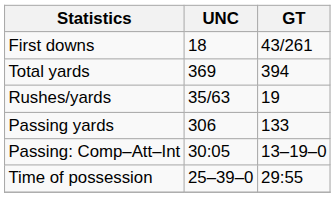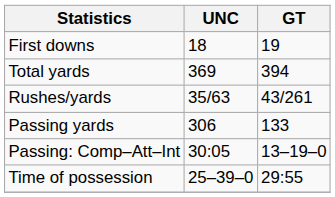(287, 45) 43/261 -> (270, 45) 19
(270, 98) 19 -> (287, 98) 43/261
